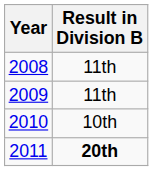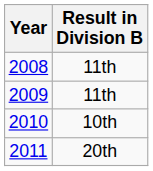(100, 151) bold -> (100, 151) normal
